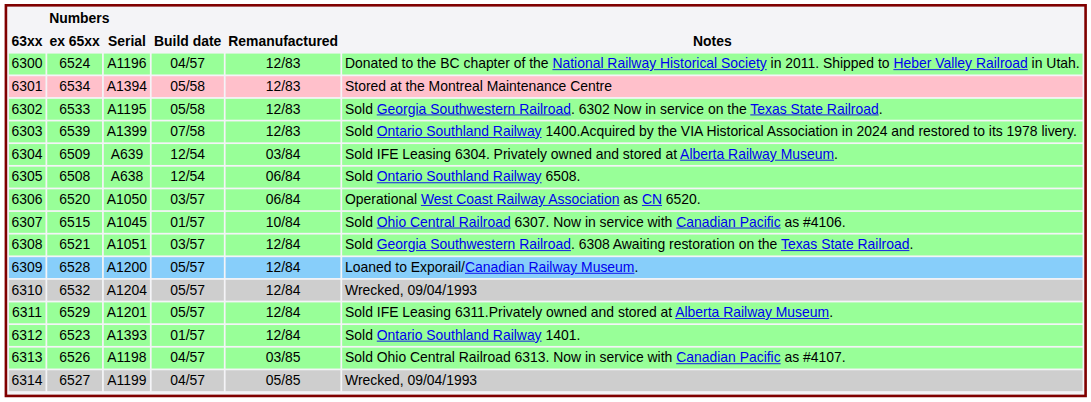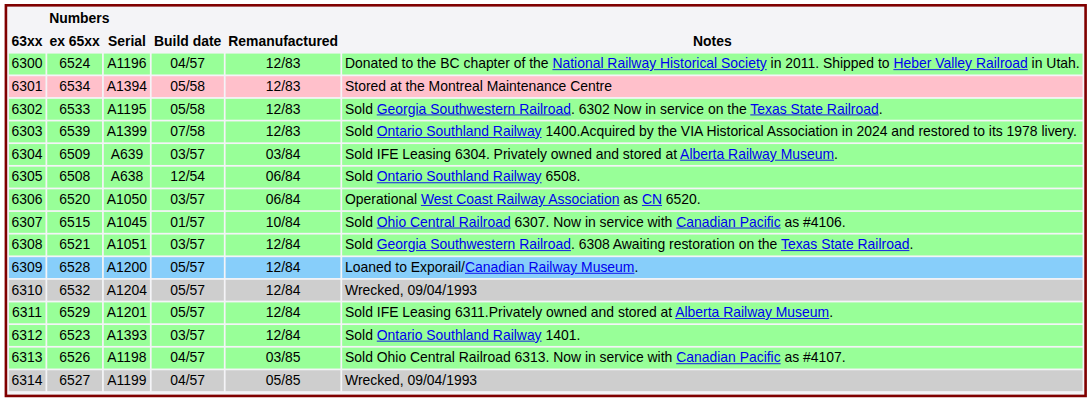(188, 154) 12/54 -> (188, 154) 03/57
(188, 335) 01/57 -> (188, 335) 03/57
